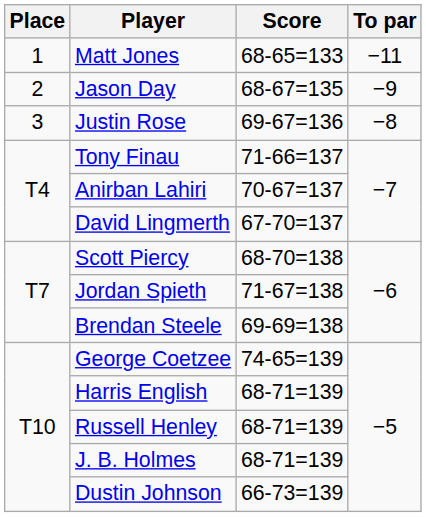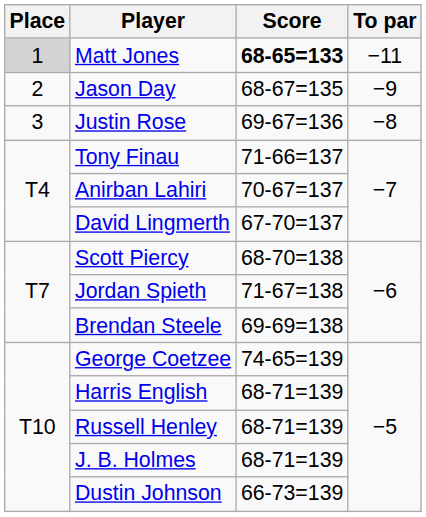(37, 55) no background -> (37, 55) lightgrey background
(292, 55) normal -> (292, 55) bold
